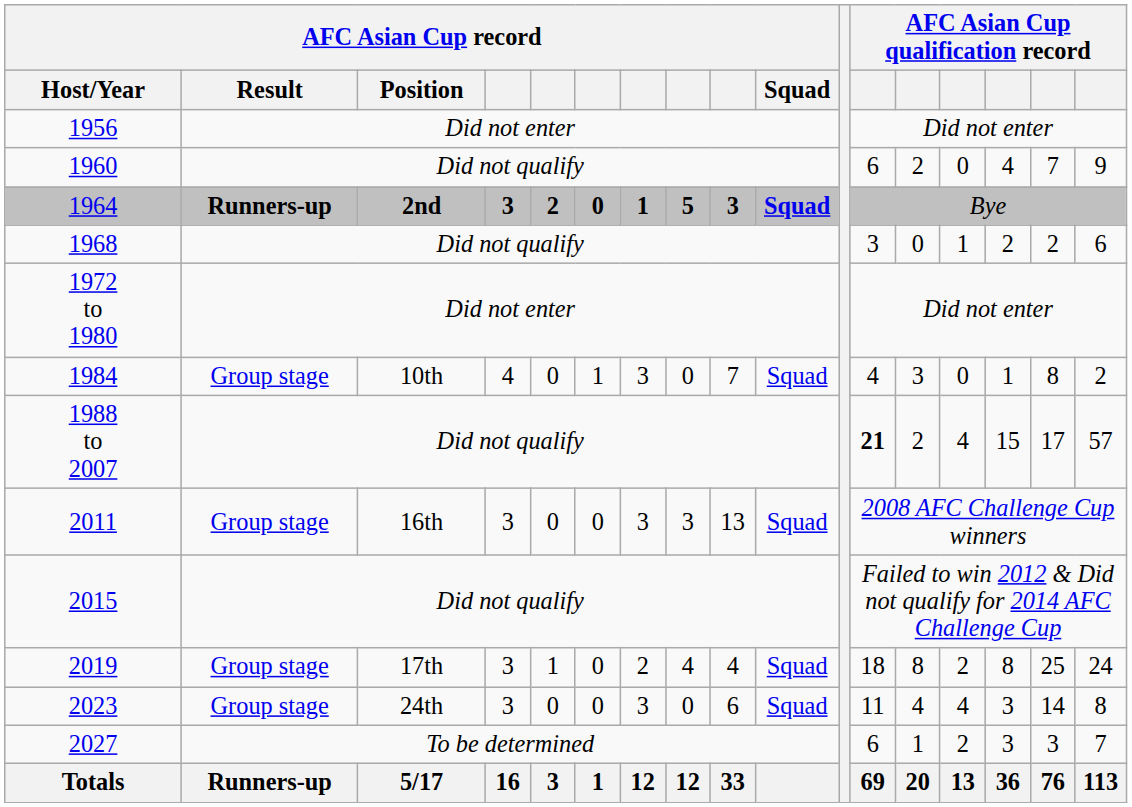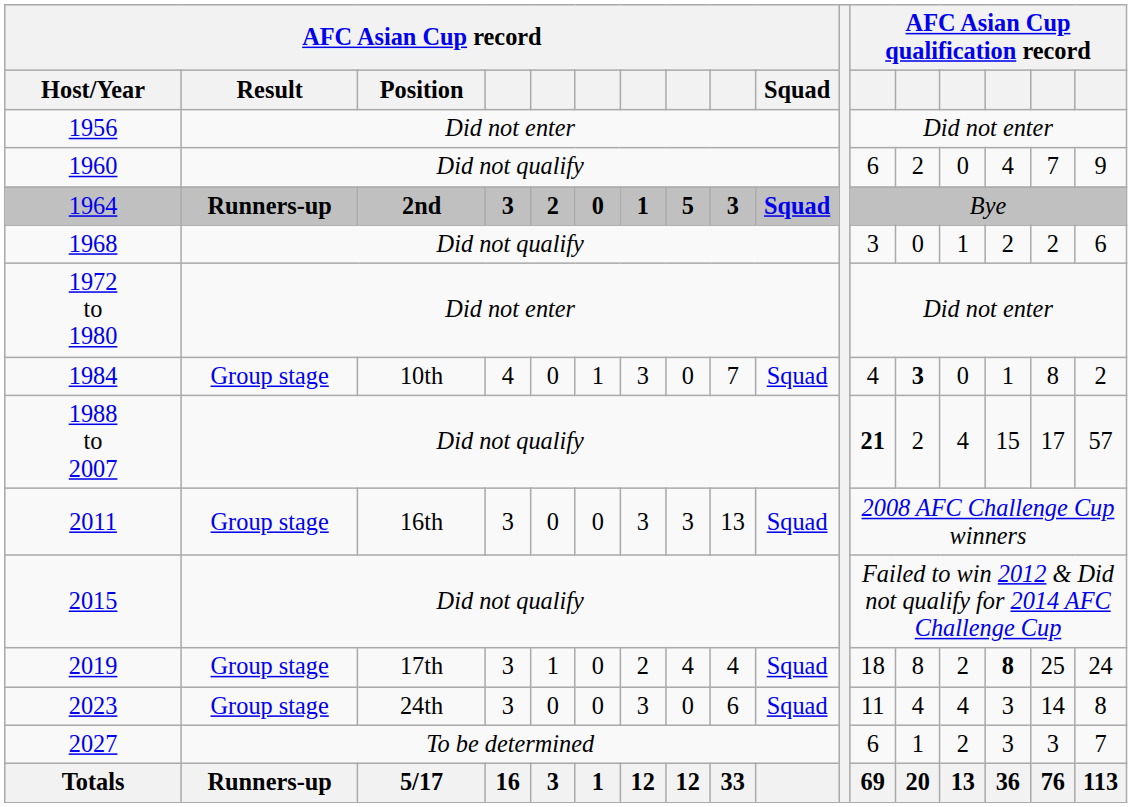(918, 375) normal -> (918, 375) bold
(1008, 666) normal -> (1008, 666) bold
